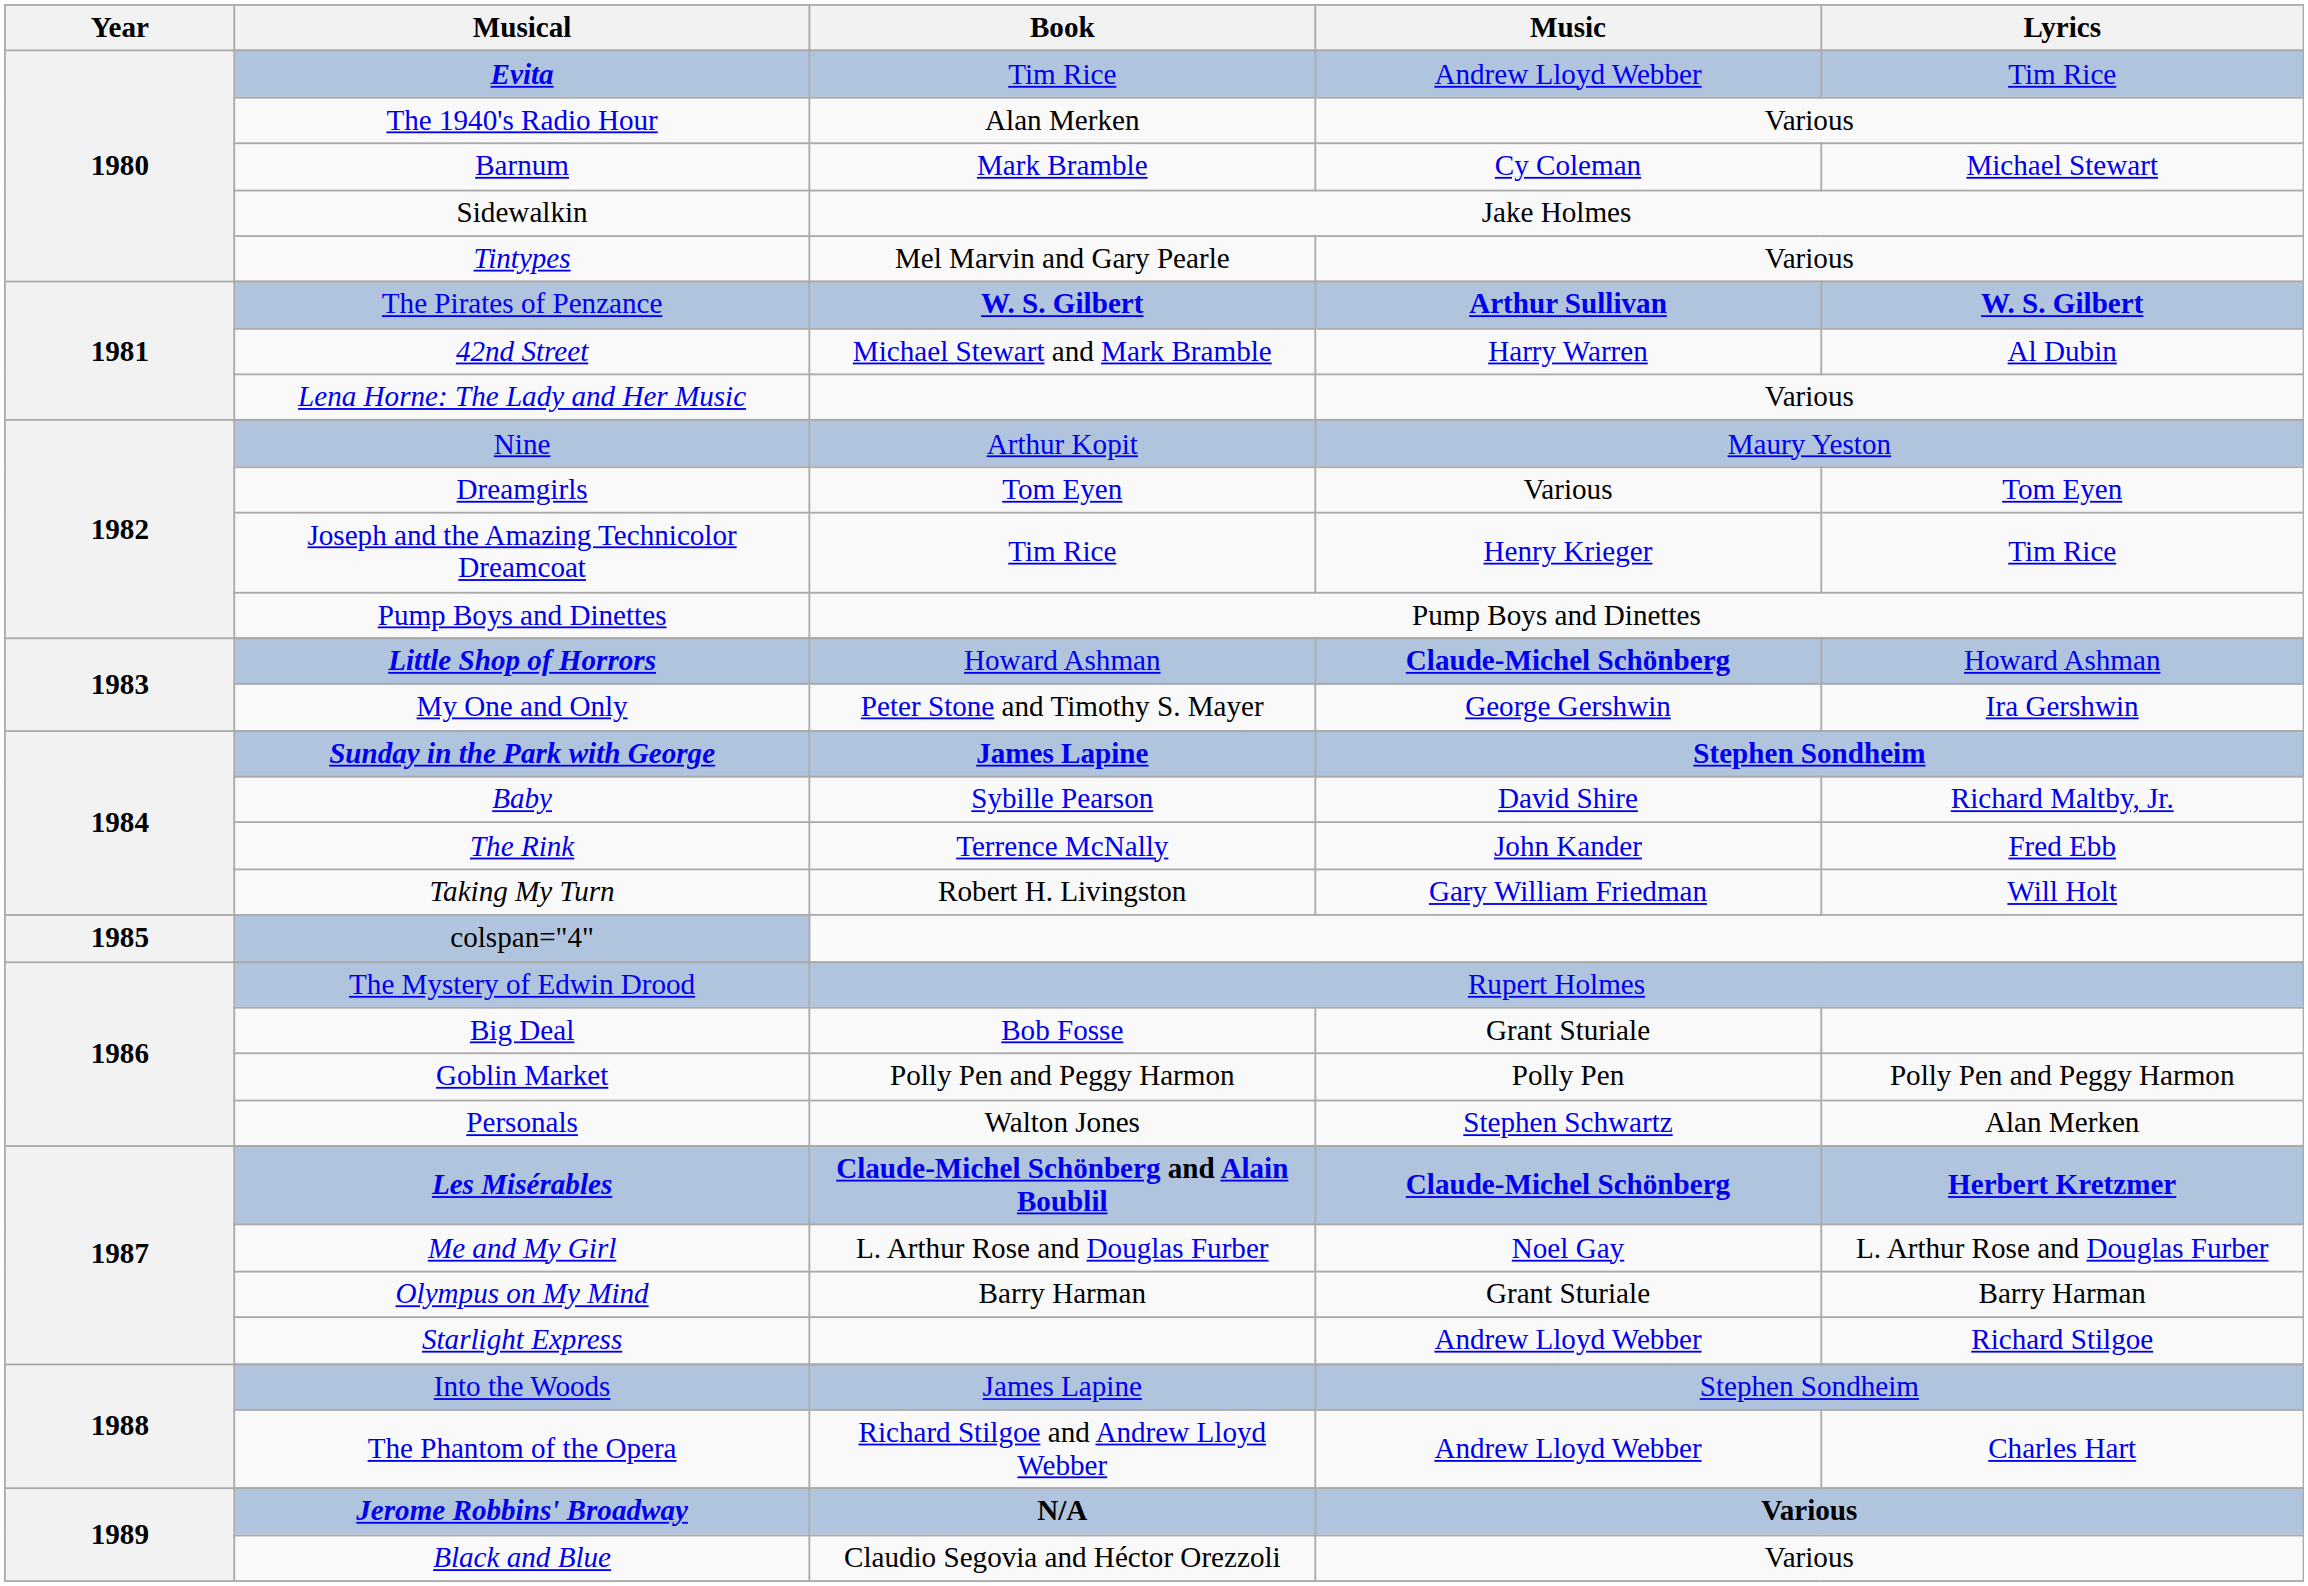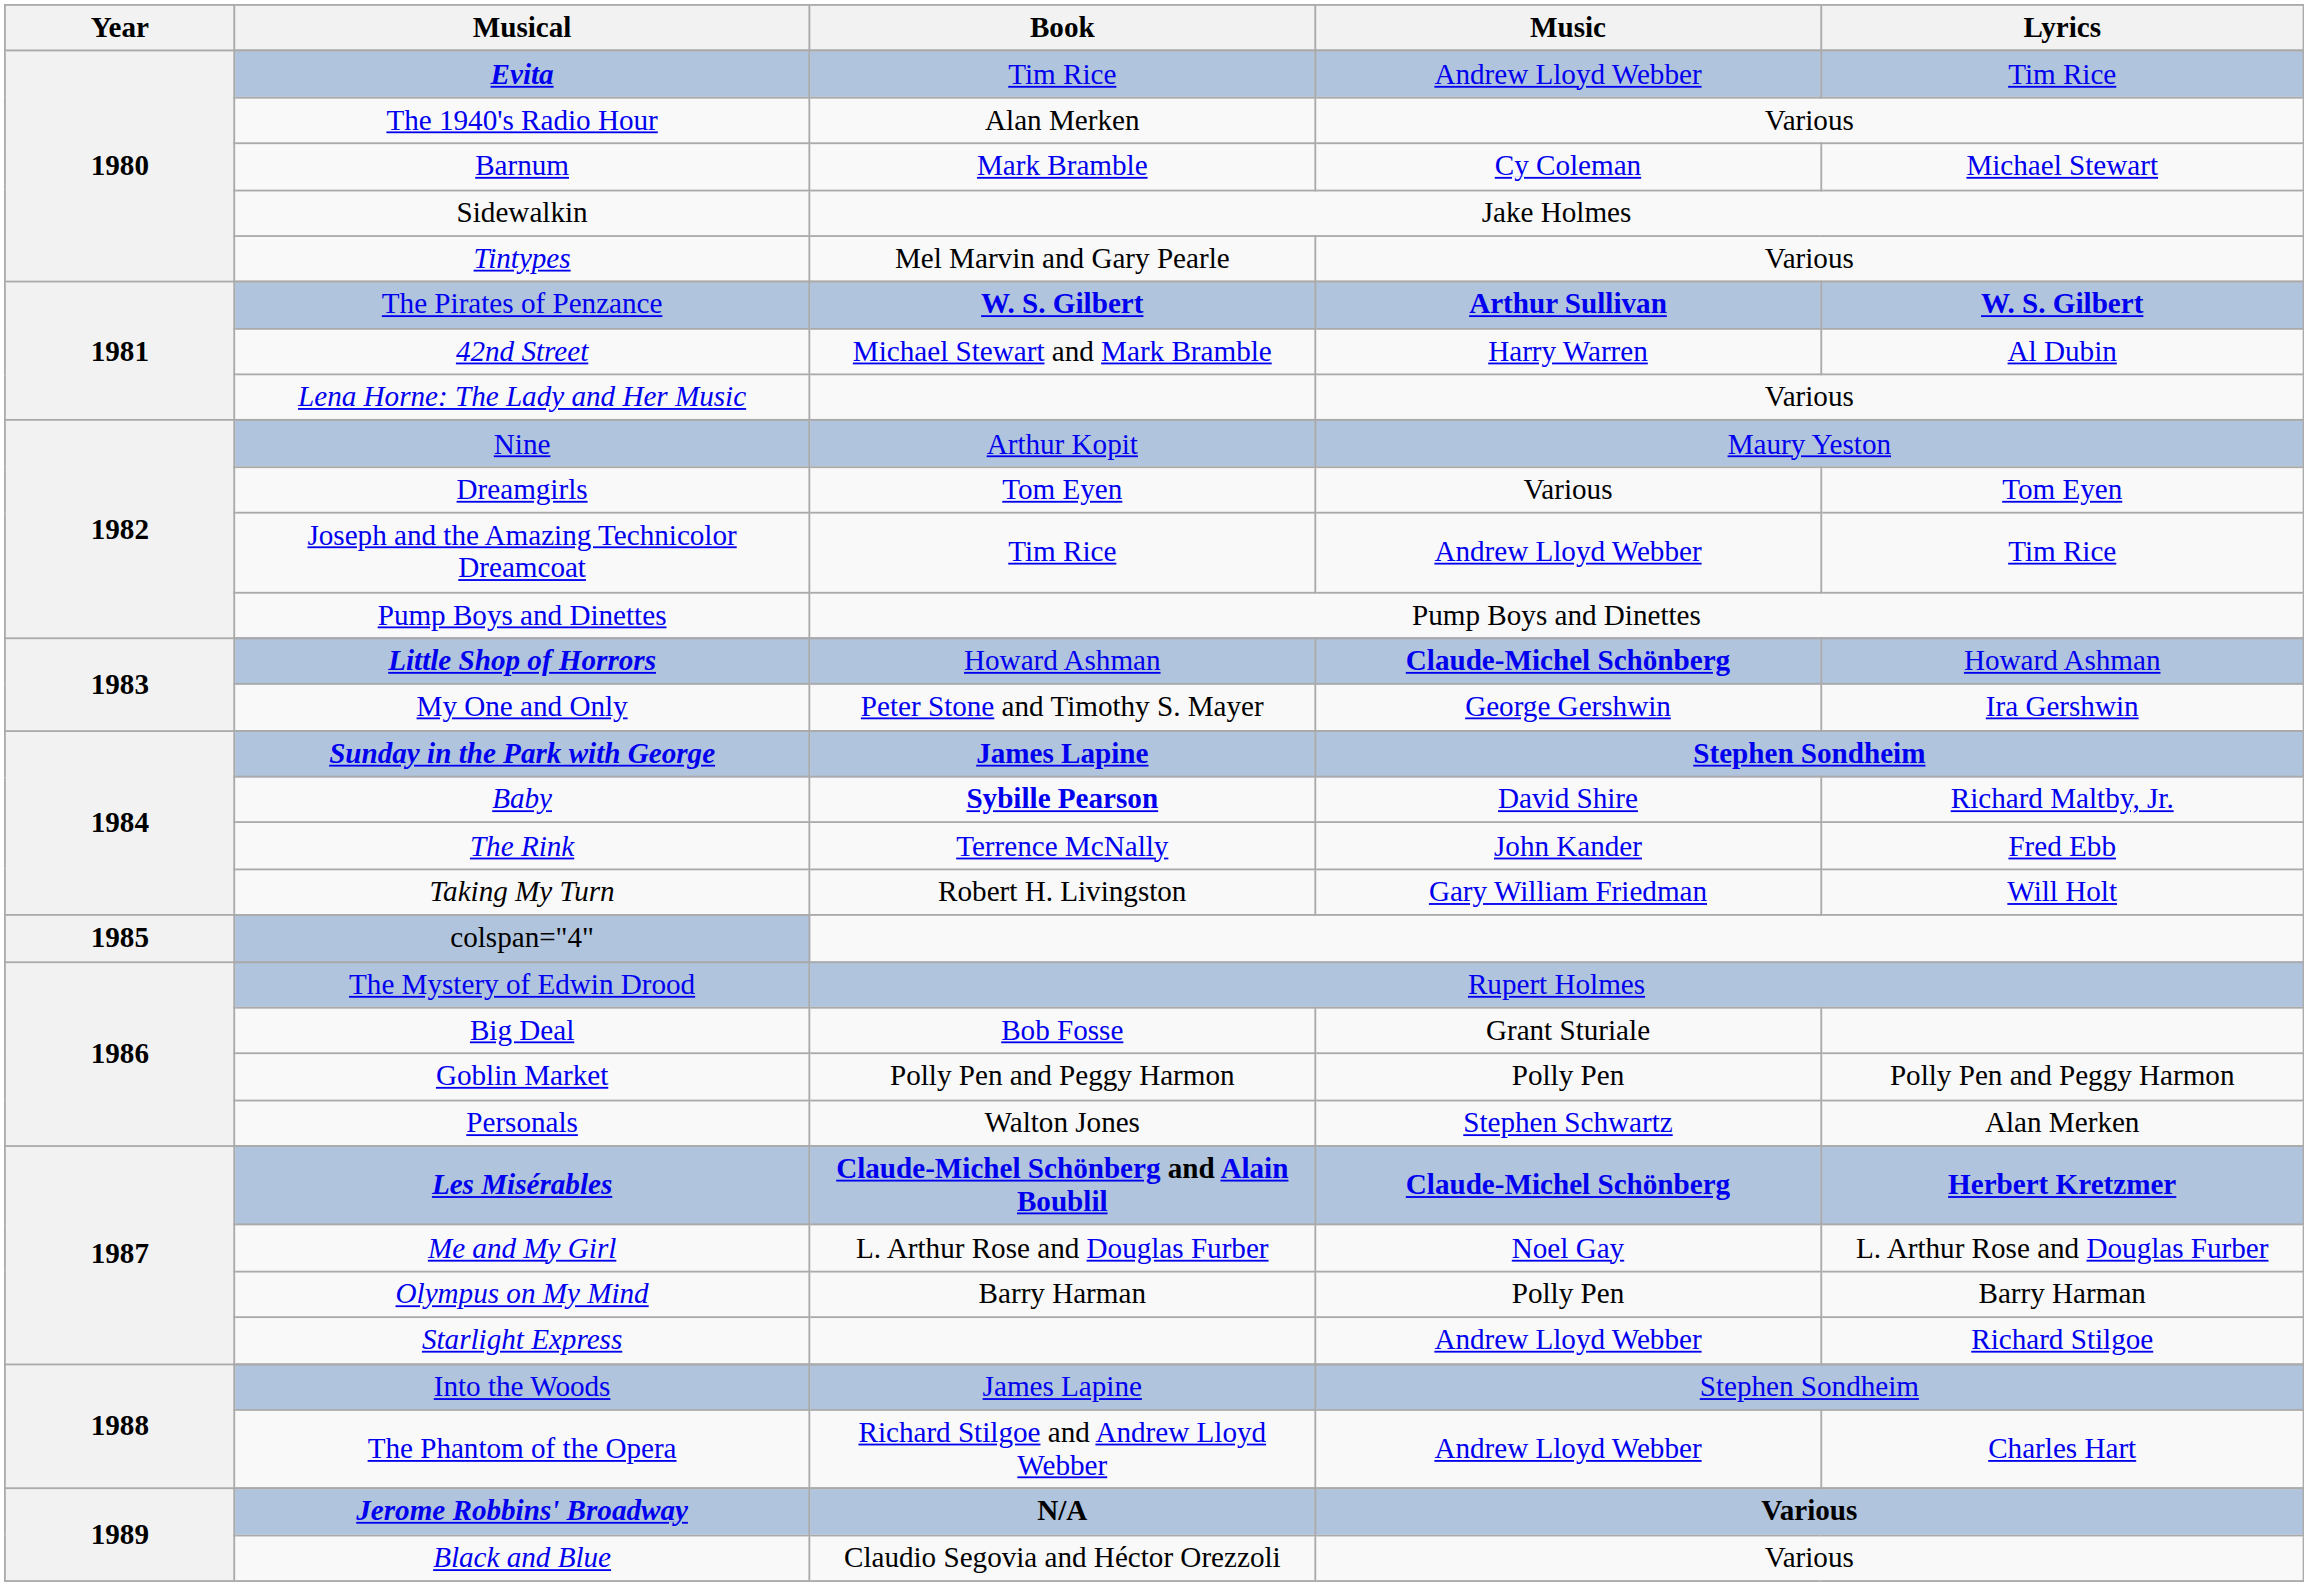(1568, 551) Henry Krieger -> (1568, 551) Andrew Lloyd Webber
(1062, 799) normal -> (1062, 799) bold
(1568, 1293) Grant Sturiale -> (1568, 1293) Polly Pen
